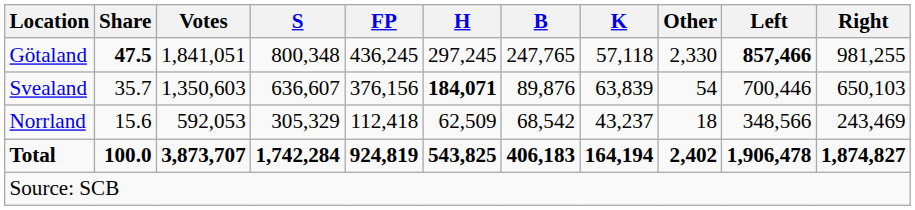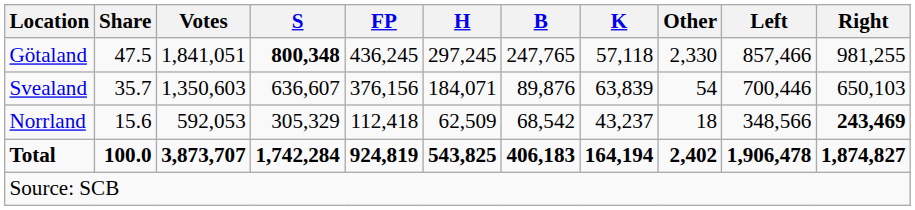(133, 54) bold -> (133, 54) normal
(306, 54) normal -> (306, 54) bold
(777, 54) bold -> (777, 54) normal
(462, 88) bold -> (462, 88) normal
(871, 121) normal -> (871, 121) bold
